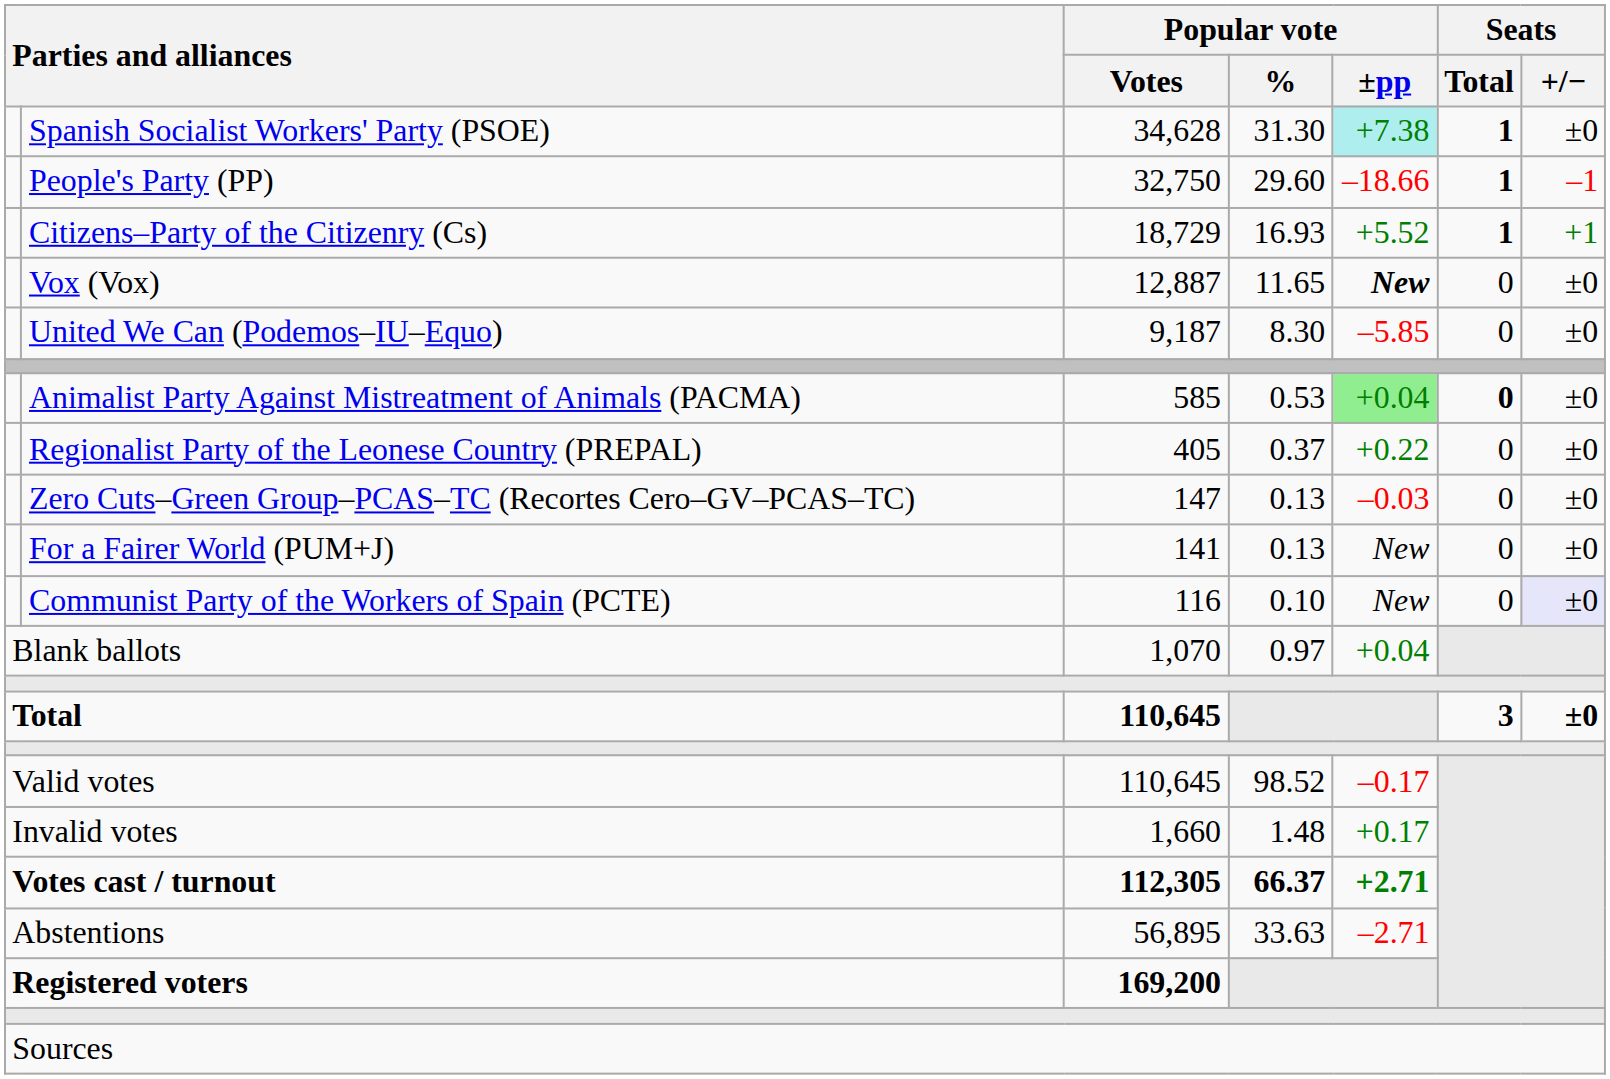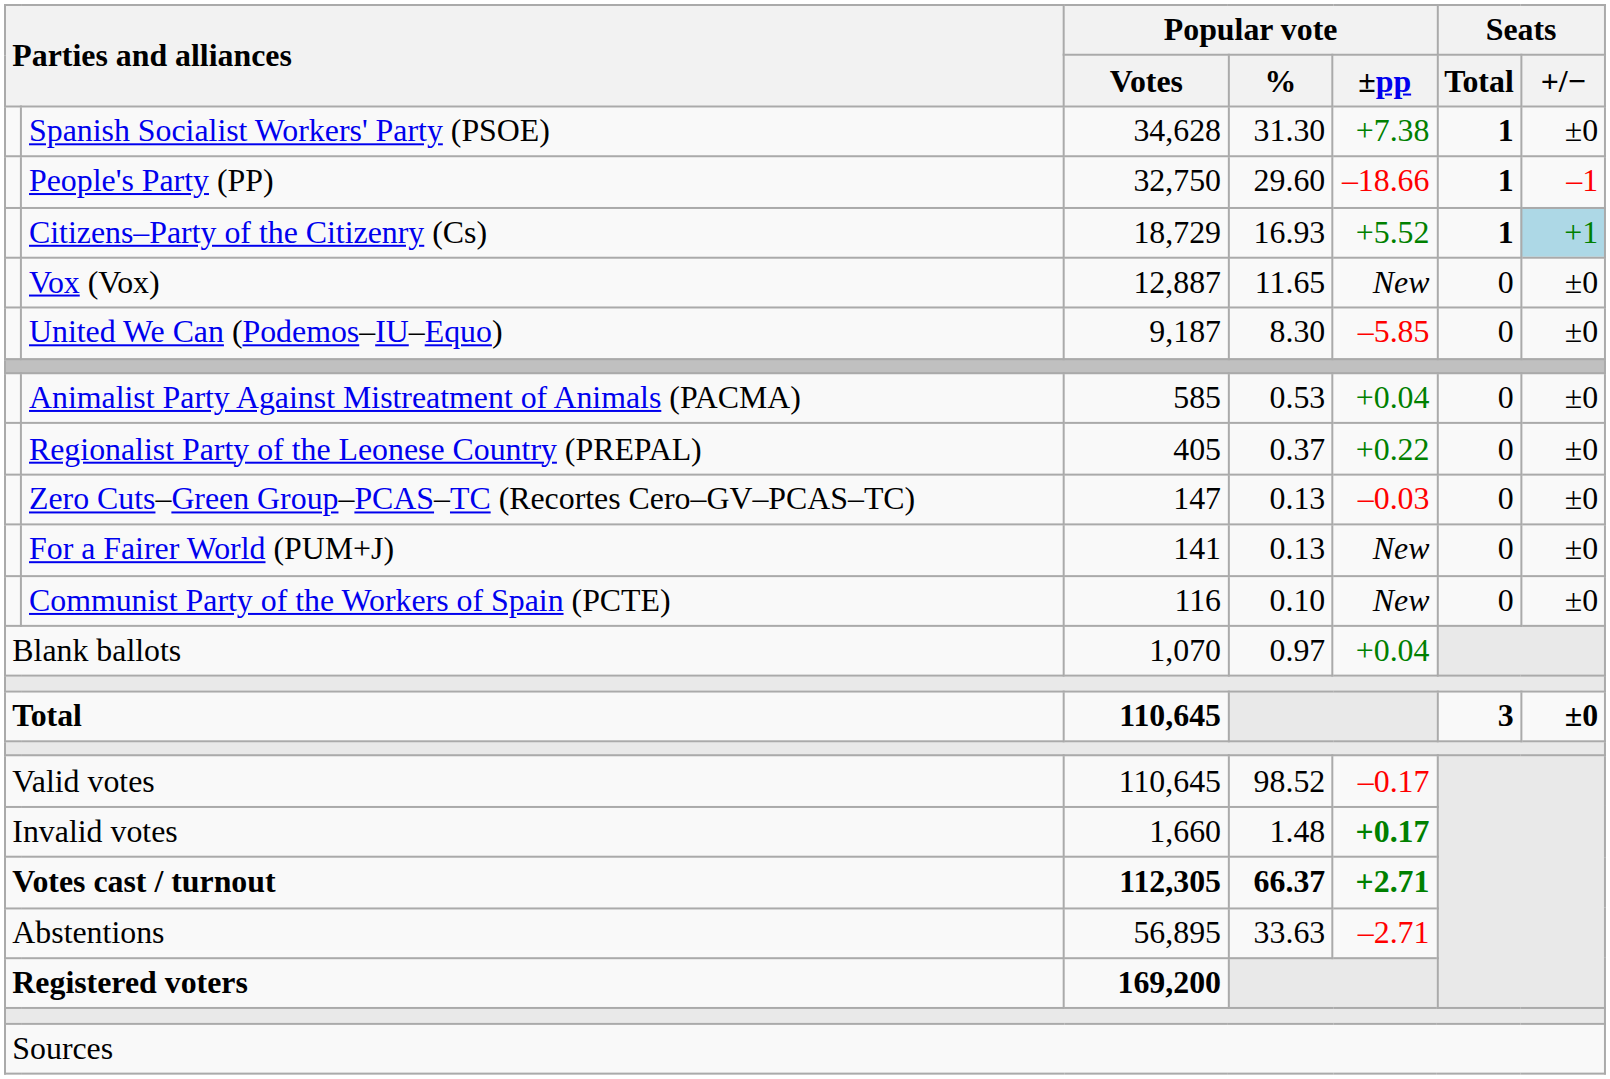(1393, 130) paleturquoise background -> (1393, 130) no background
(1581, 231) no background -> (1581, 231) lightblue background
(1400, 282) bold -> (1401, 282) normal
(1393, 397) lightgreen background -> (1393, 397) no background
(1506, 397) bold -> (1506, 397) normal
(1581, 599) lavender background -> (1581, 599) no background
(1393, 831) normal -> (1393, 831) bold
